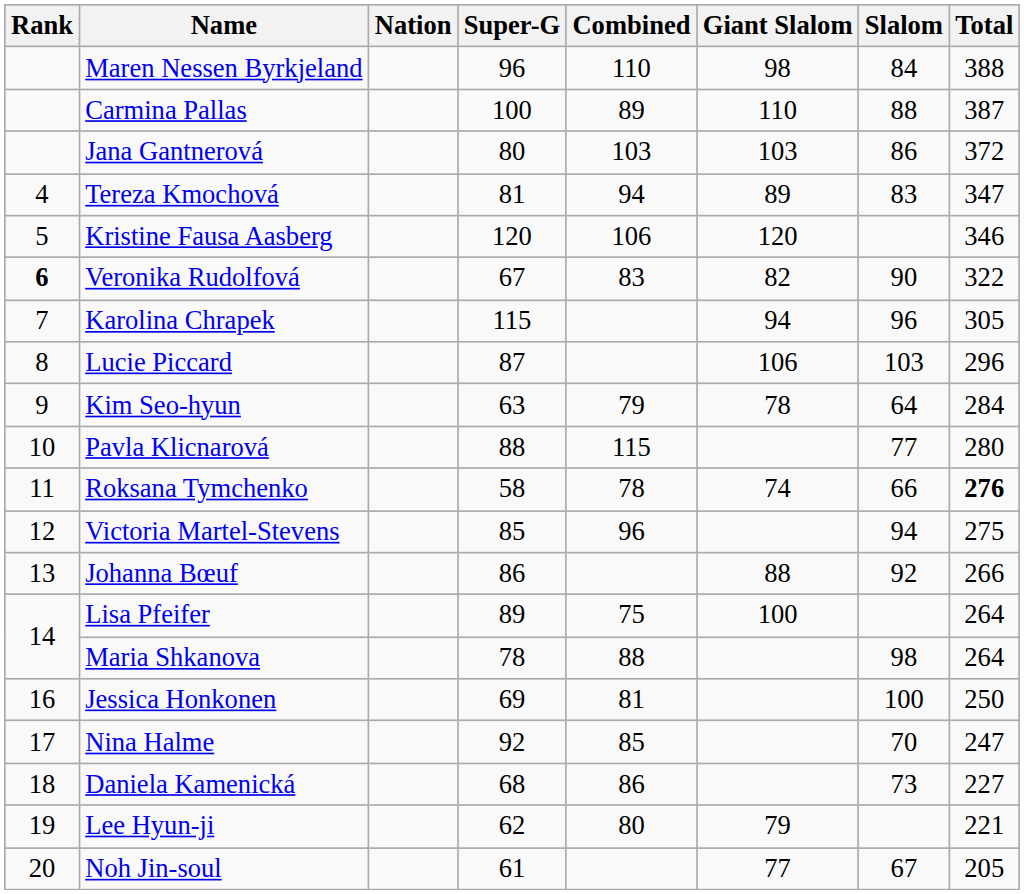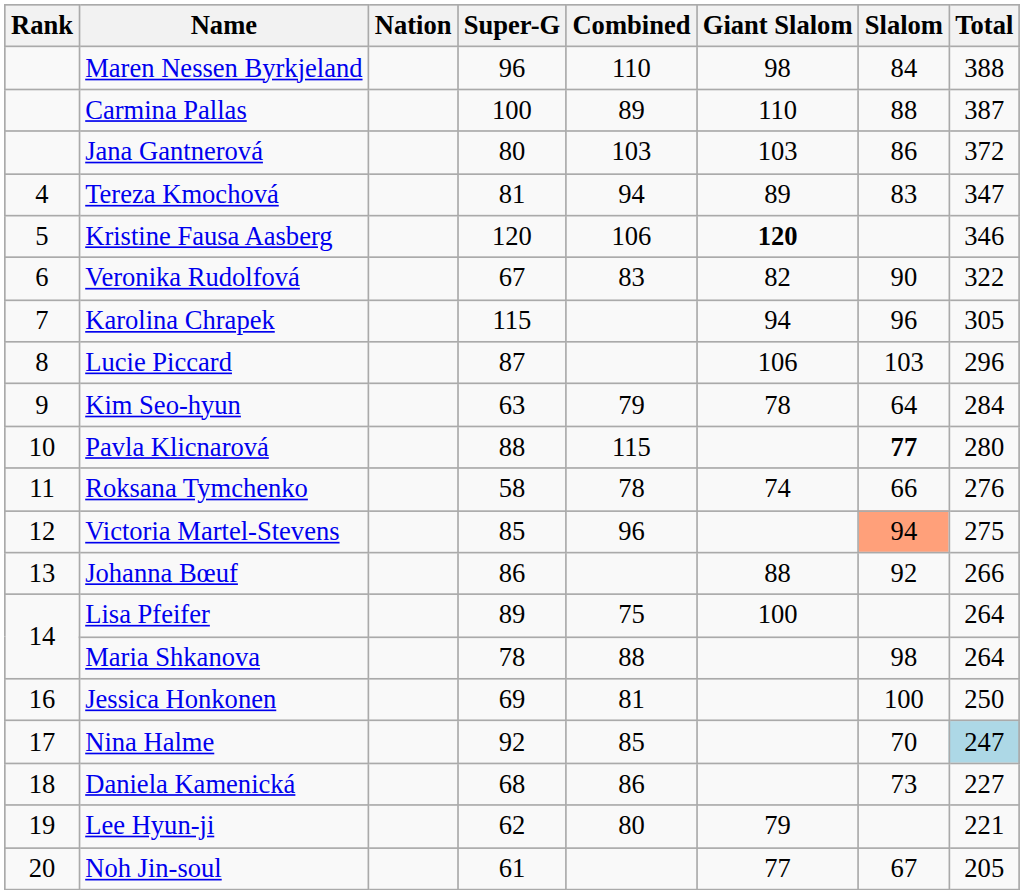(778, 236) normal -> (778, 236) bold
(42, 278) bold -> (42, 278) normal
(904, 446) normal -> (904, 446) bold
(984, 488) bold -> (984, 488) normal
(904, 531) no background -> (904, 531) lightsalmon background
(984, 741) no background -> (984, 741) lightblue background
